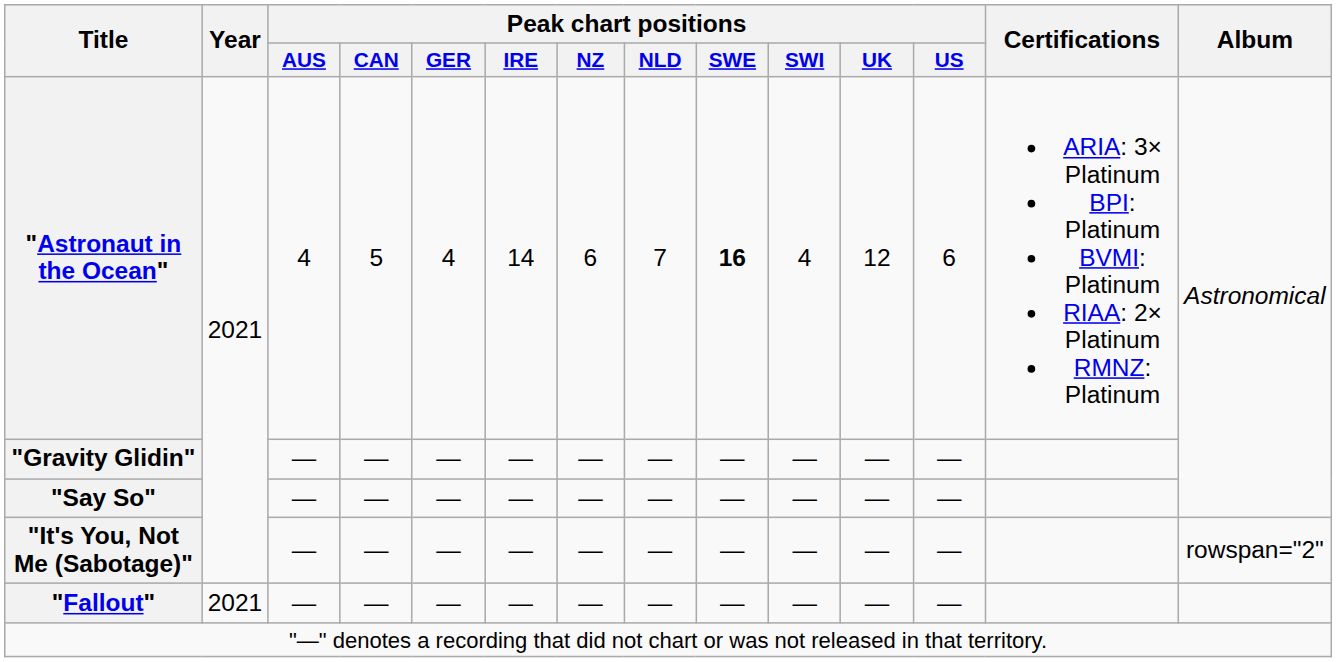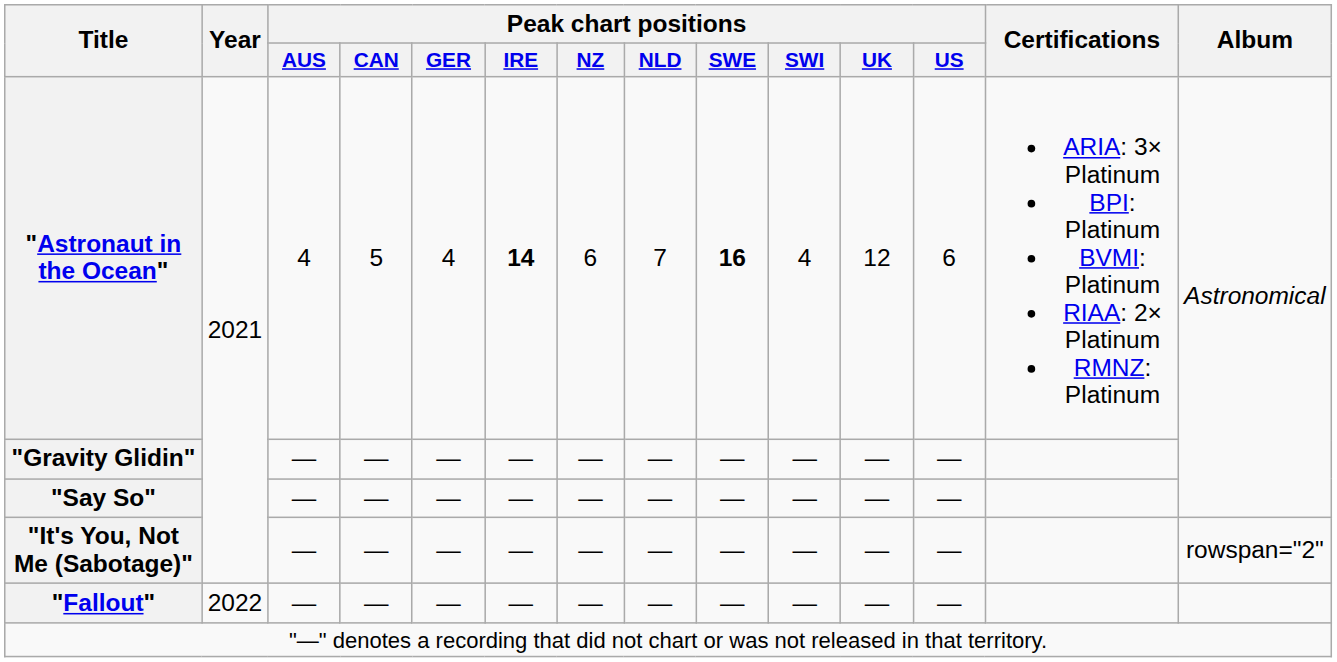(521, 257) normal -> (521, 257) bold
(235, 602) 2021 -> (235, 602) 2022
